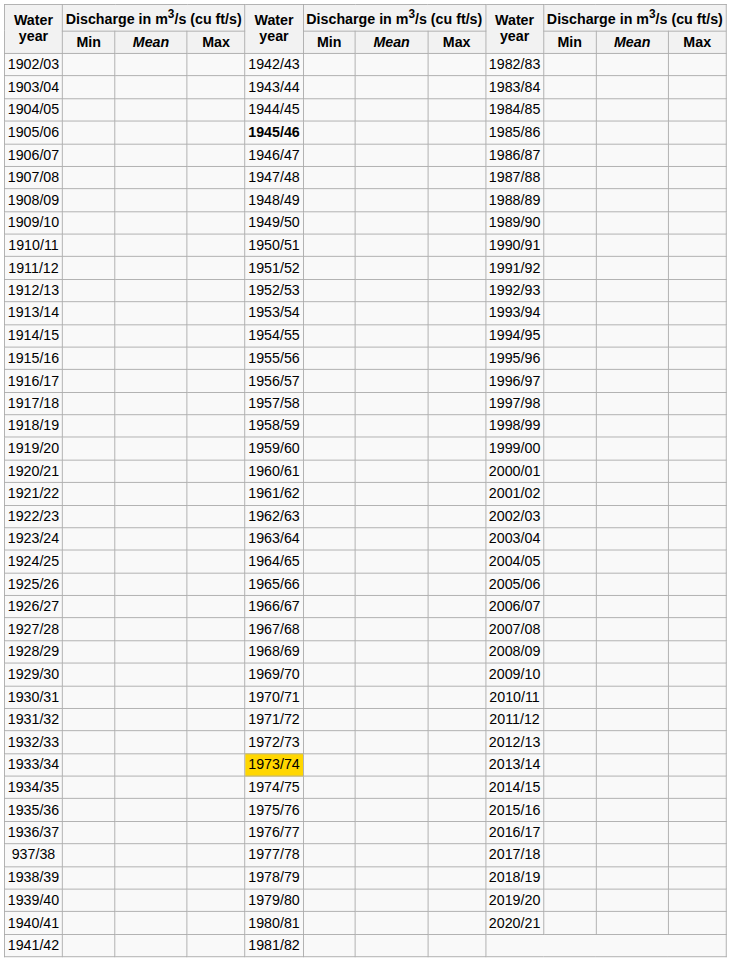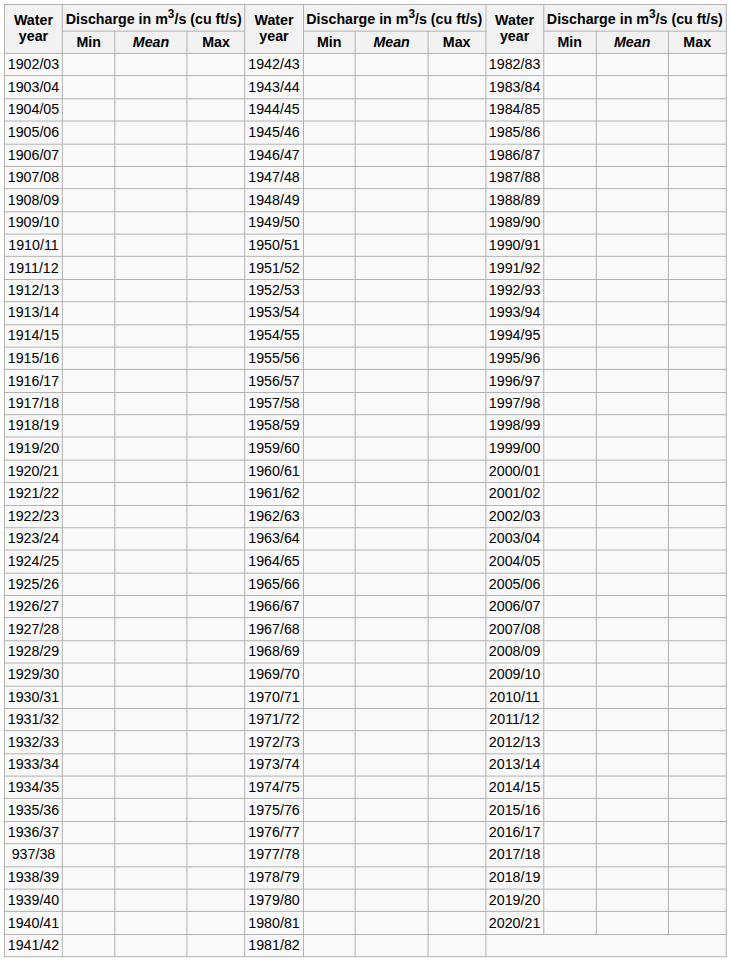(274, 132) bold -> (274, 132) normal
(274, 764) gold background -> (274, 764) no background
